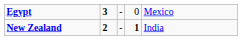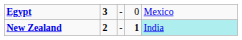(154, 27) no background -> (154, 27) paleturquoise background
